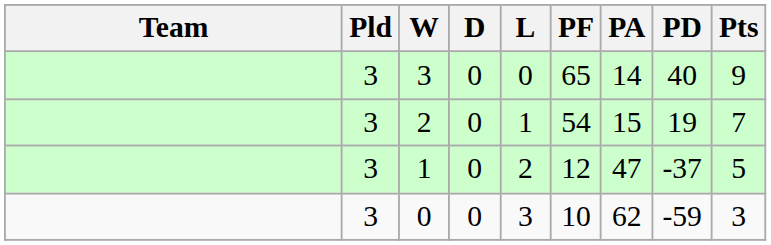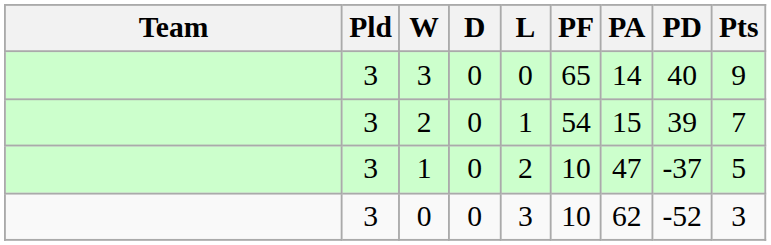(682, 121) 19 -> (682, 121) 39
(576, 168) 12 -> (576, 168) 10
(682, 215) -59 -> (682, 215) -52
